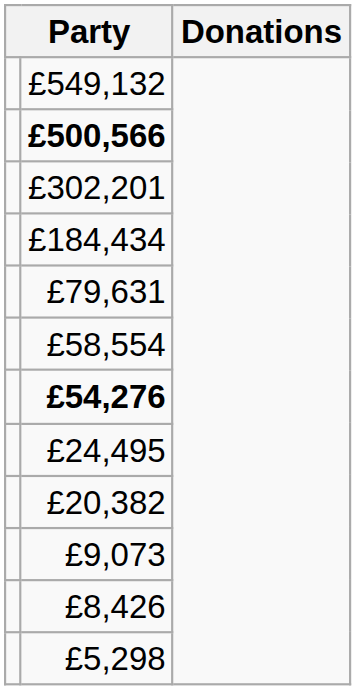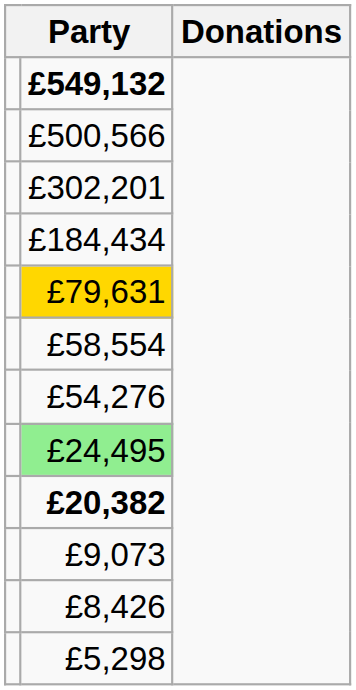(97, 84) normal -> (97, 84) bold
(97, 136) bold -> (97, 136) normal
(106, 292) no background -> (106, 292) gold background
(106, 397) bold -> (106, 397) normal
(106, 449) no background -> (106, 449) lightgreen background
(106, 501) normal -> (106, 501) bold
